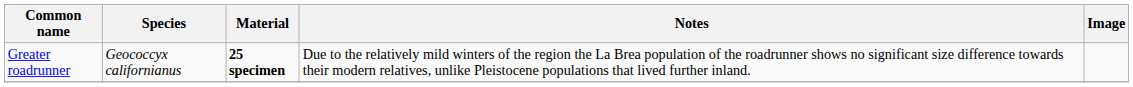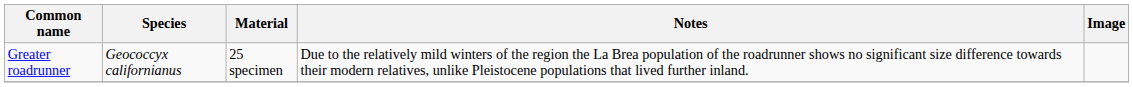(257, 62) bold -> (256, 62) normal
